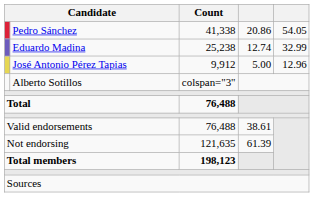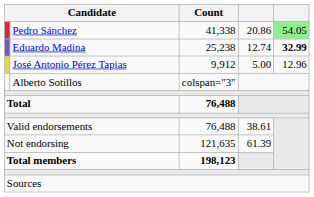(295, 30) no background -> (295, 30) lightgreen background
(295, 47) normal -> (295, 47) bold
